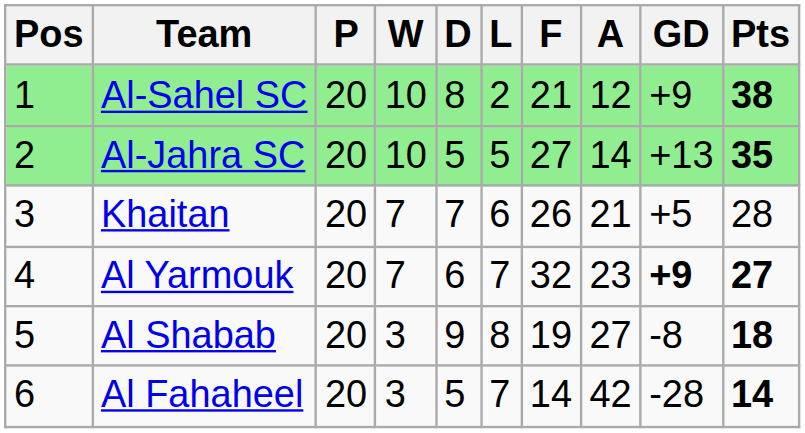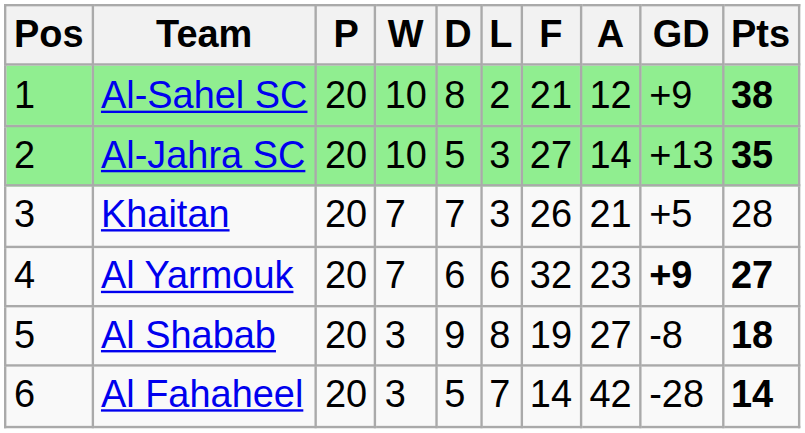(500, 154) 5 -> (500, 154) 3
(500, 214) 6 -> (500, 214) 3
(500, 275) 7 -> (500, 275) 6
